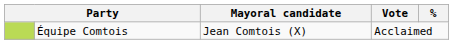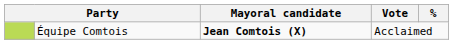(255, 31) normal -> (255, 31) bold
